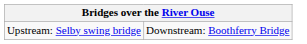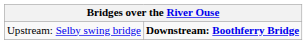(218, 30) normal -> (223, 30) bold
